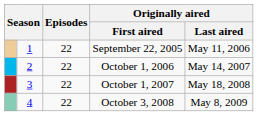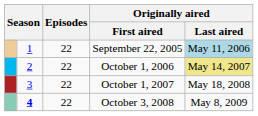(219, 48) no background -> (219, 48) lightblue background
(219, 66) no background -> (219, 66) khaki background
(30, 102) normal -> (30, 102) bold
